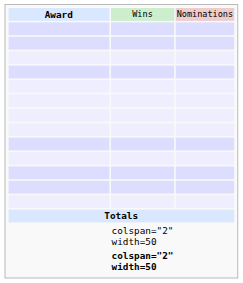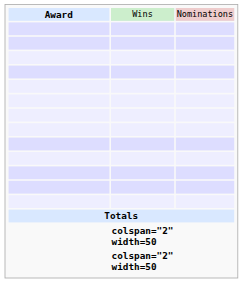(143, 236) normal -> (143, 236) bold
